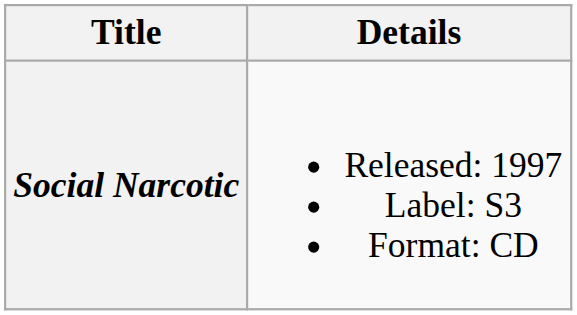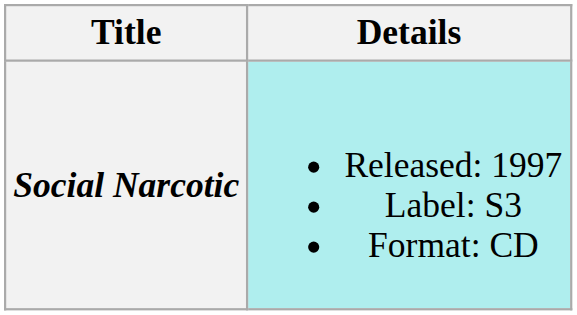(409, 205) no background -> (409, 205) paleturquoise background
